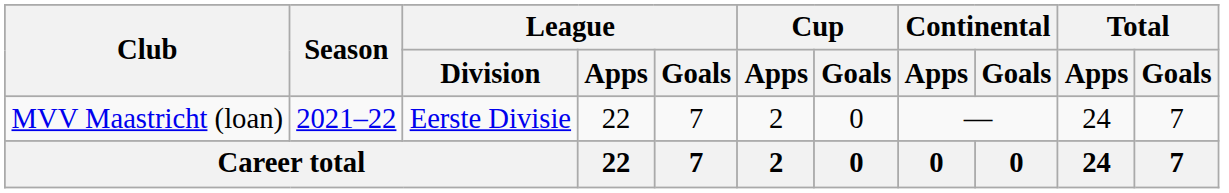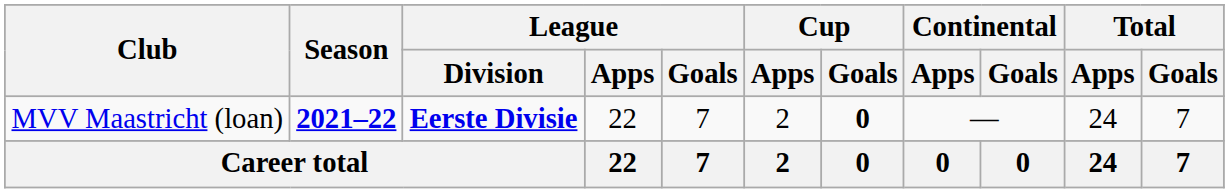(346, 118) normal -> (346, 118) bold
(490, 118) normal -> (494, 118) bold
(856, 118) normal -> (863, 118) bold
